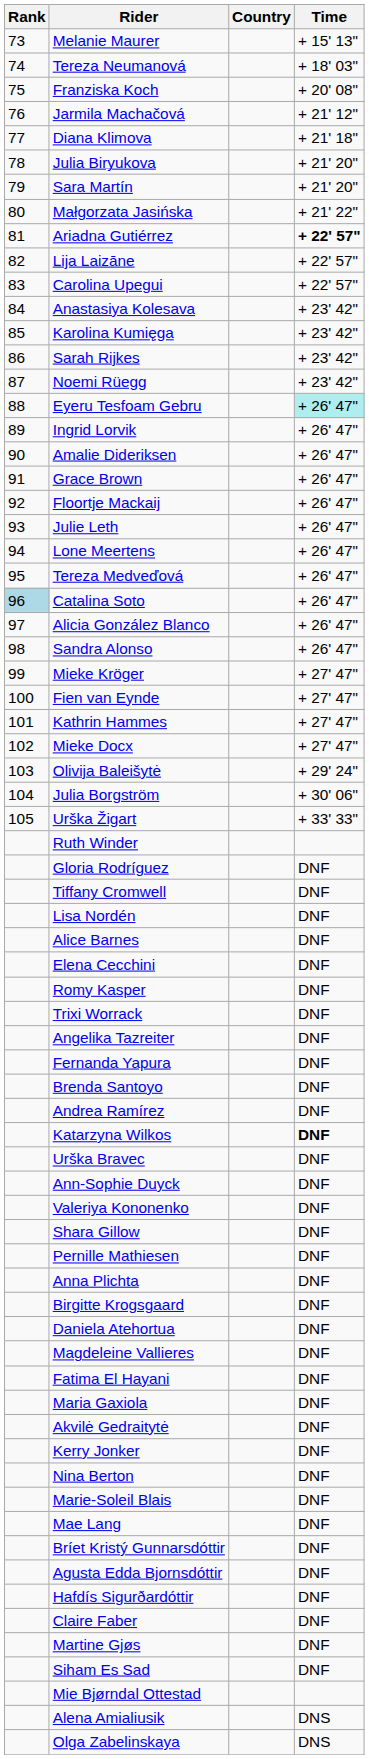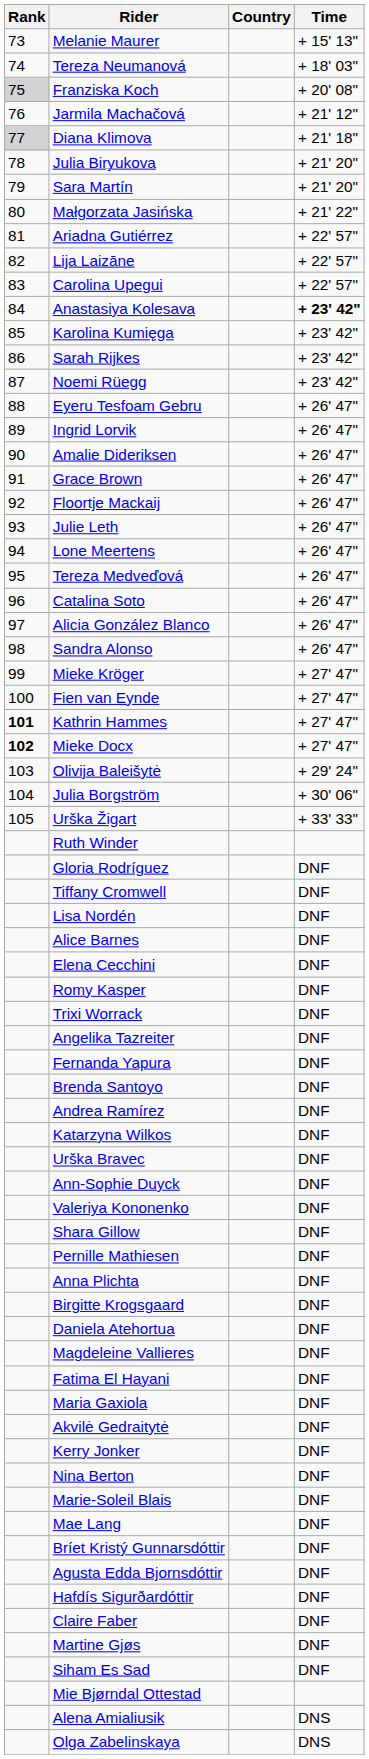(17, 90) no background -> (17, 90) lightgrey background
(17, 138) no background -> (17, 138) lightgrey background
(329, 236) bold -> (328, 236) normal
(328, 308) normal -> (329, 308) bold
(328, 406) paleturquoise background -> (328, 406) no background
(17, 600) lightblue background -> (17, 600) no background
(21, 722) normal -> (21, 722) bold
(21, 746) normal -> (21, 746) bold
(314, 1135) bold -> (314, 1135) normal
